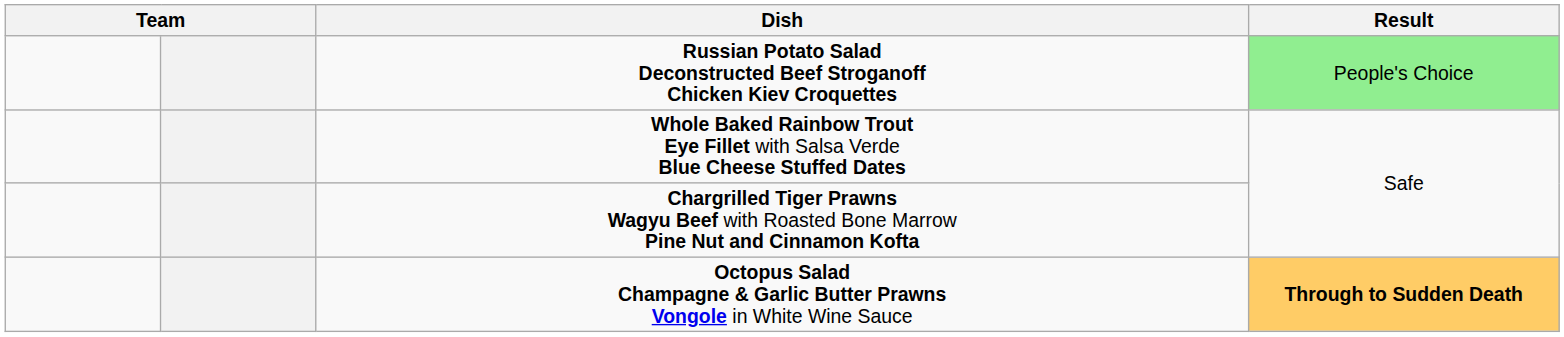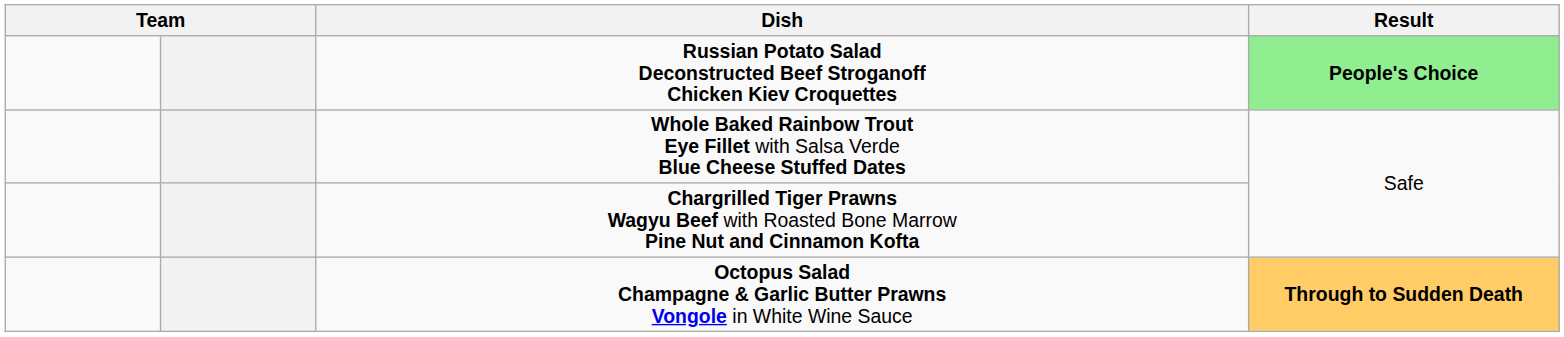(1404, 73) normal -> (1404, 73) bold
